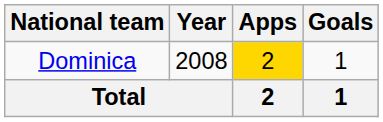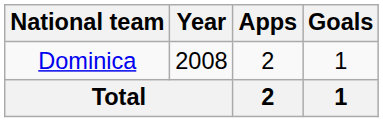(268, 60) gold background -> (268, 60) no background
